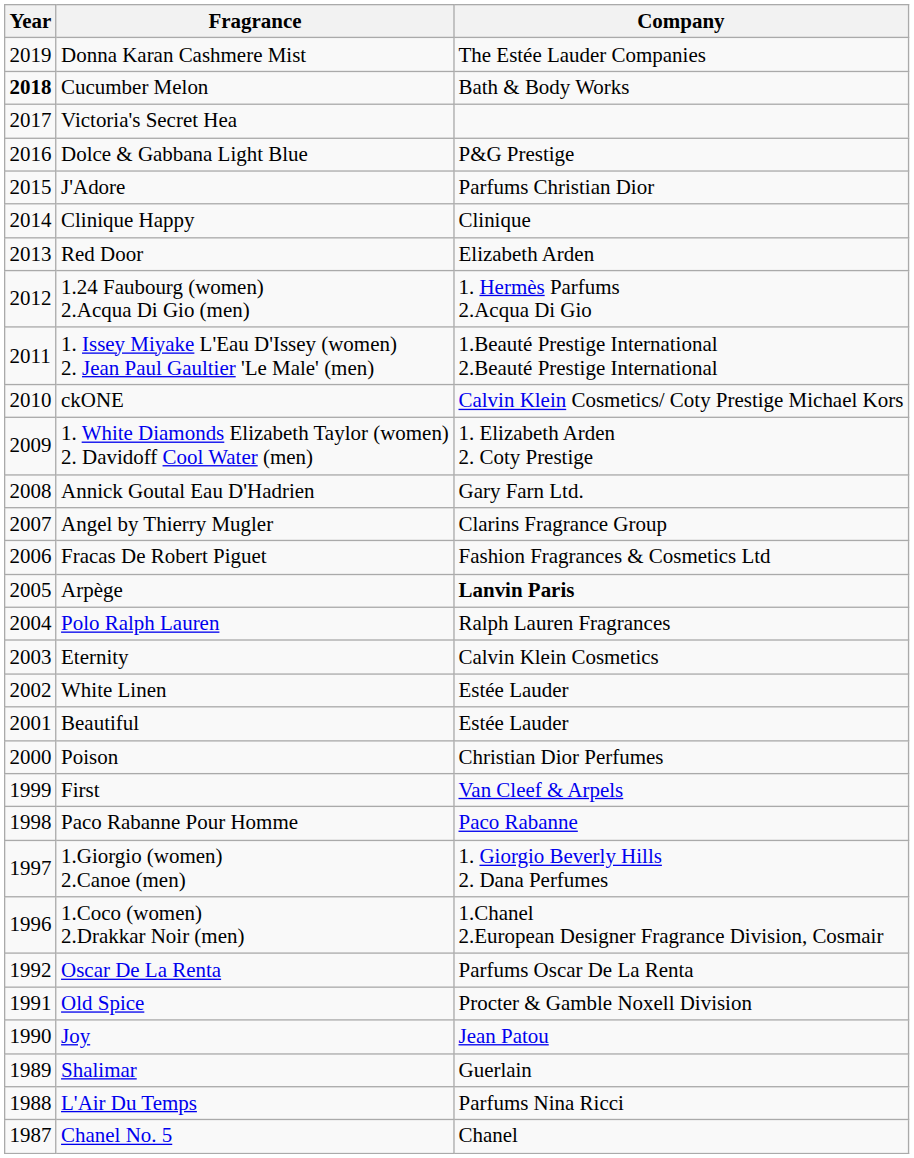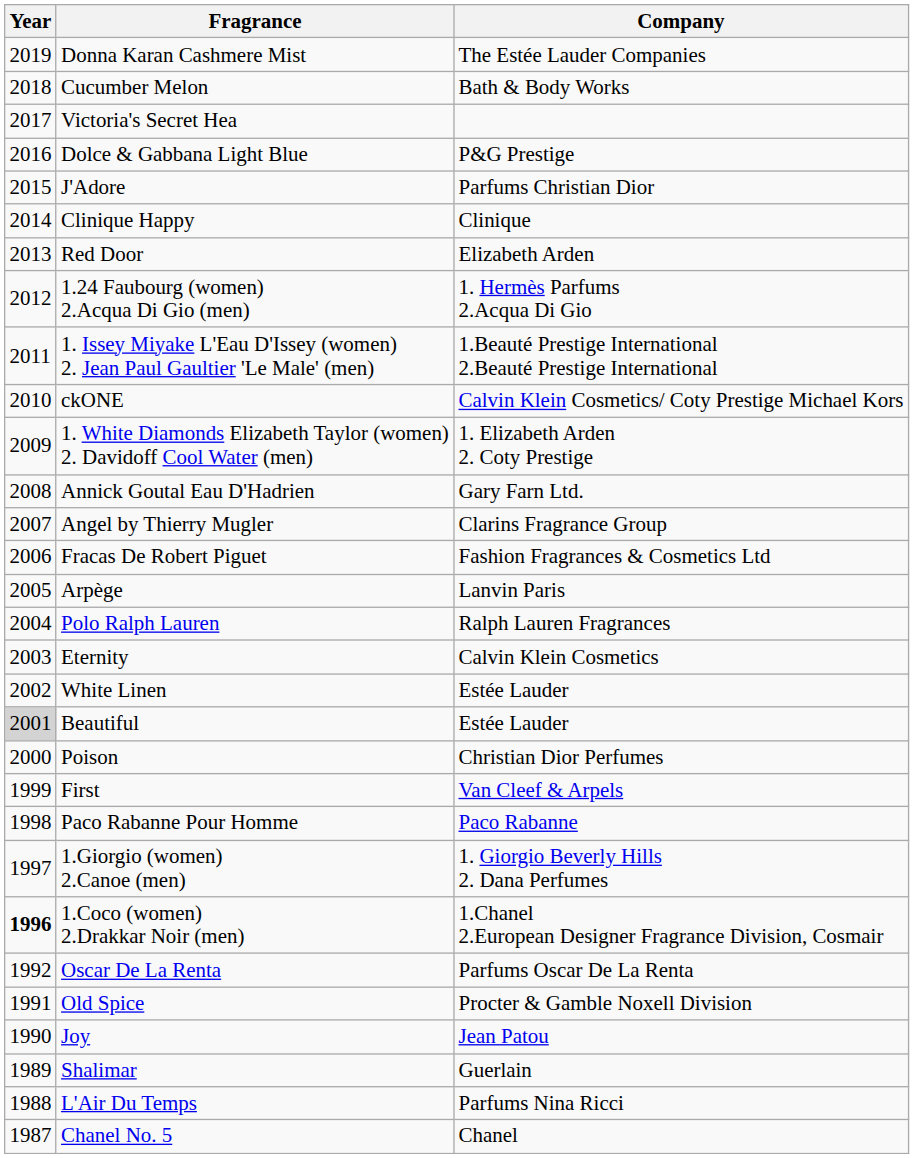(30, 87) bold -> (30, 87) normal
(516, 590) bold -> (512, 590) normal
(30, 723) no background -> (30, 723) lightgrey background
(30, 925) normal -> (30, 925) bold
